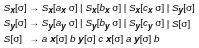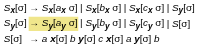(53, 24) no background -> (53, 24) khaki background
